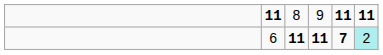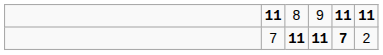(273, 39) 6 -> (273, 39) 7
(366, 39) paleturquoise background -> (366, 39) no background
